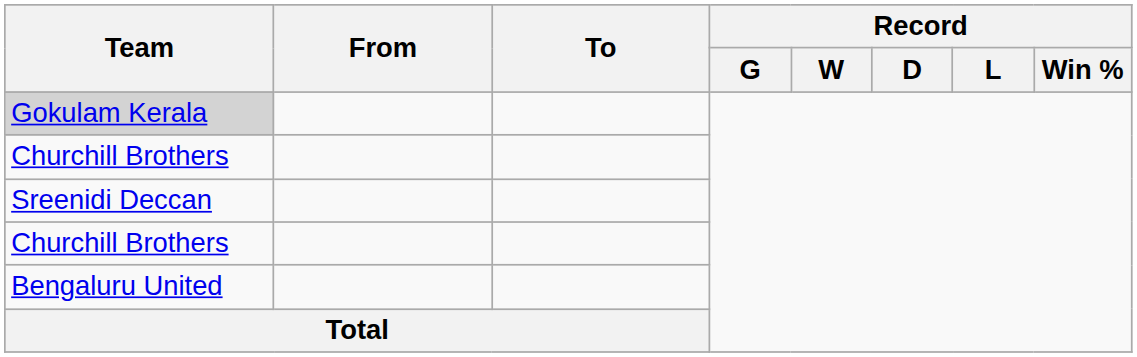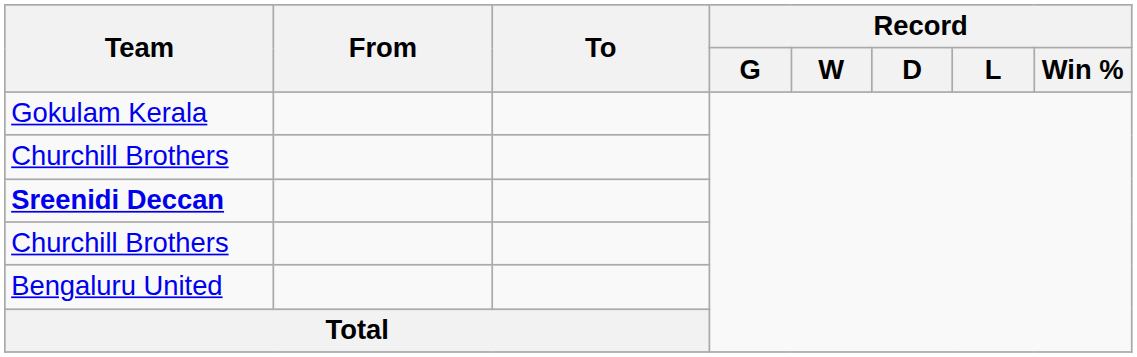(109, 112) lightgrey background -> (109, 112) no background
(112, 199) normal -> (118, 199) bold
